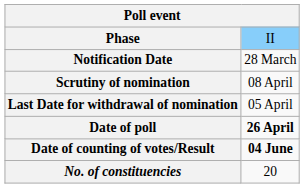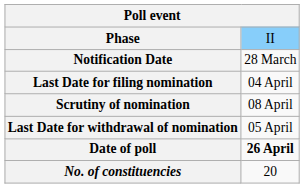+ row: (123, 82)
- row: (123, 149)
